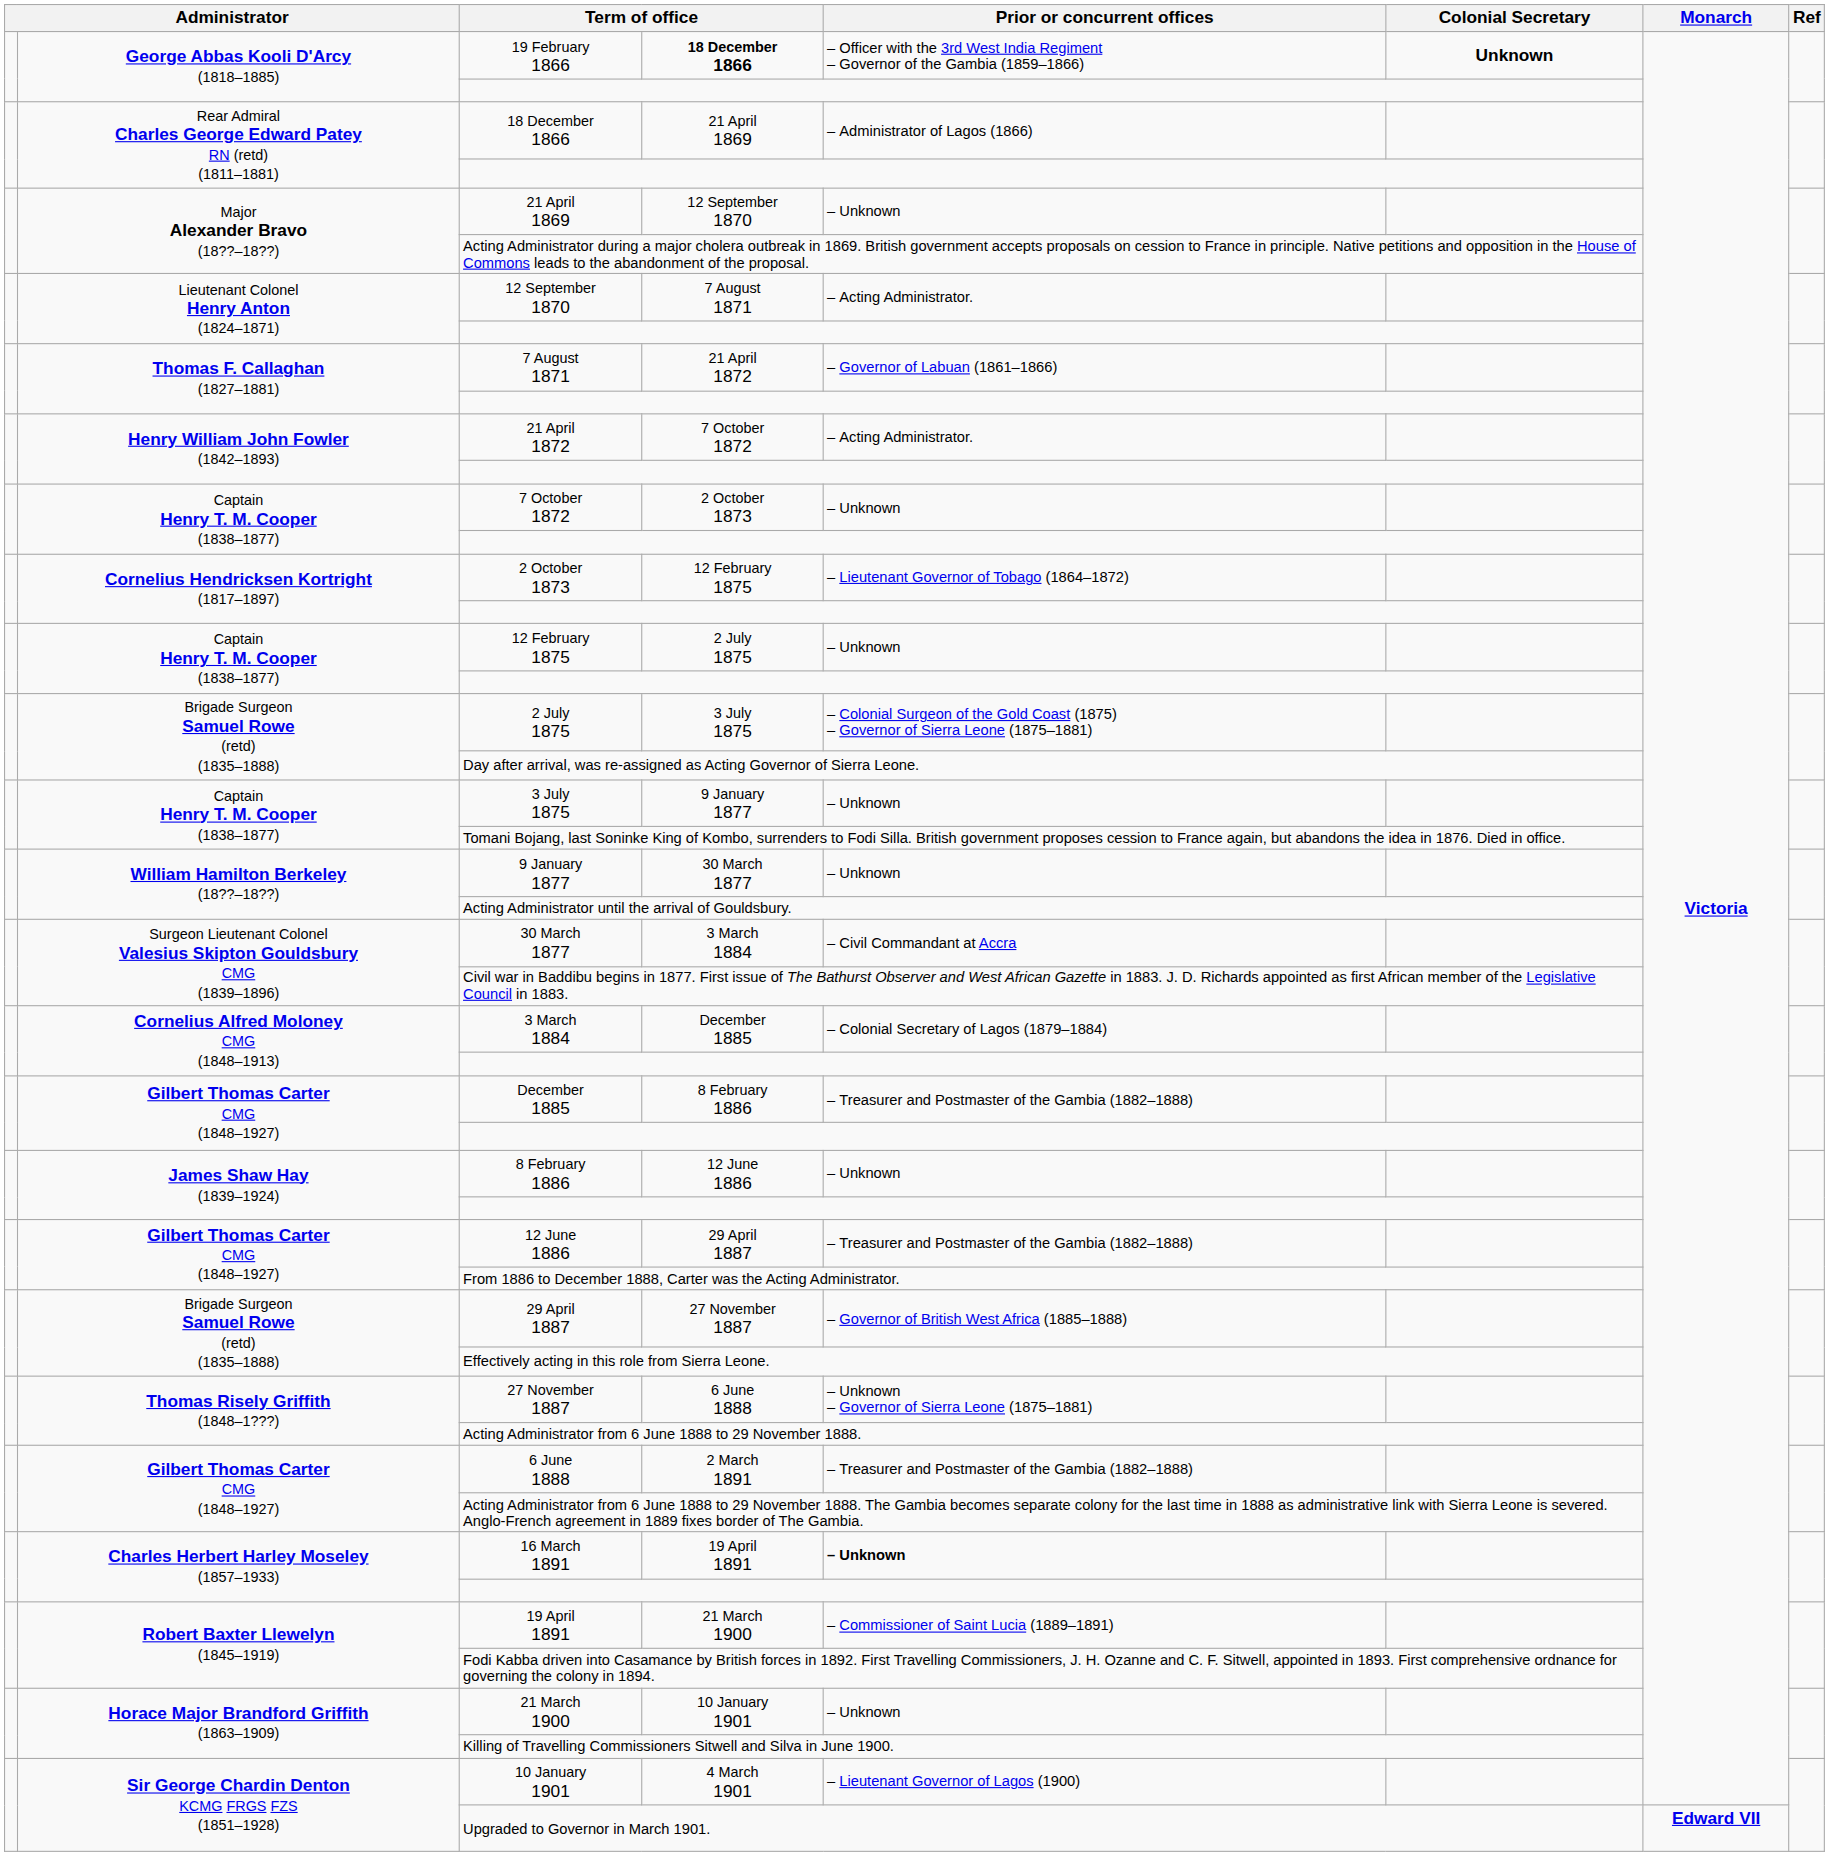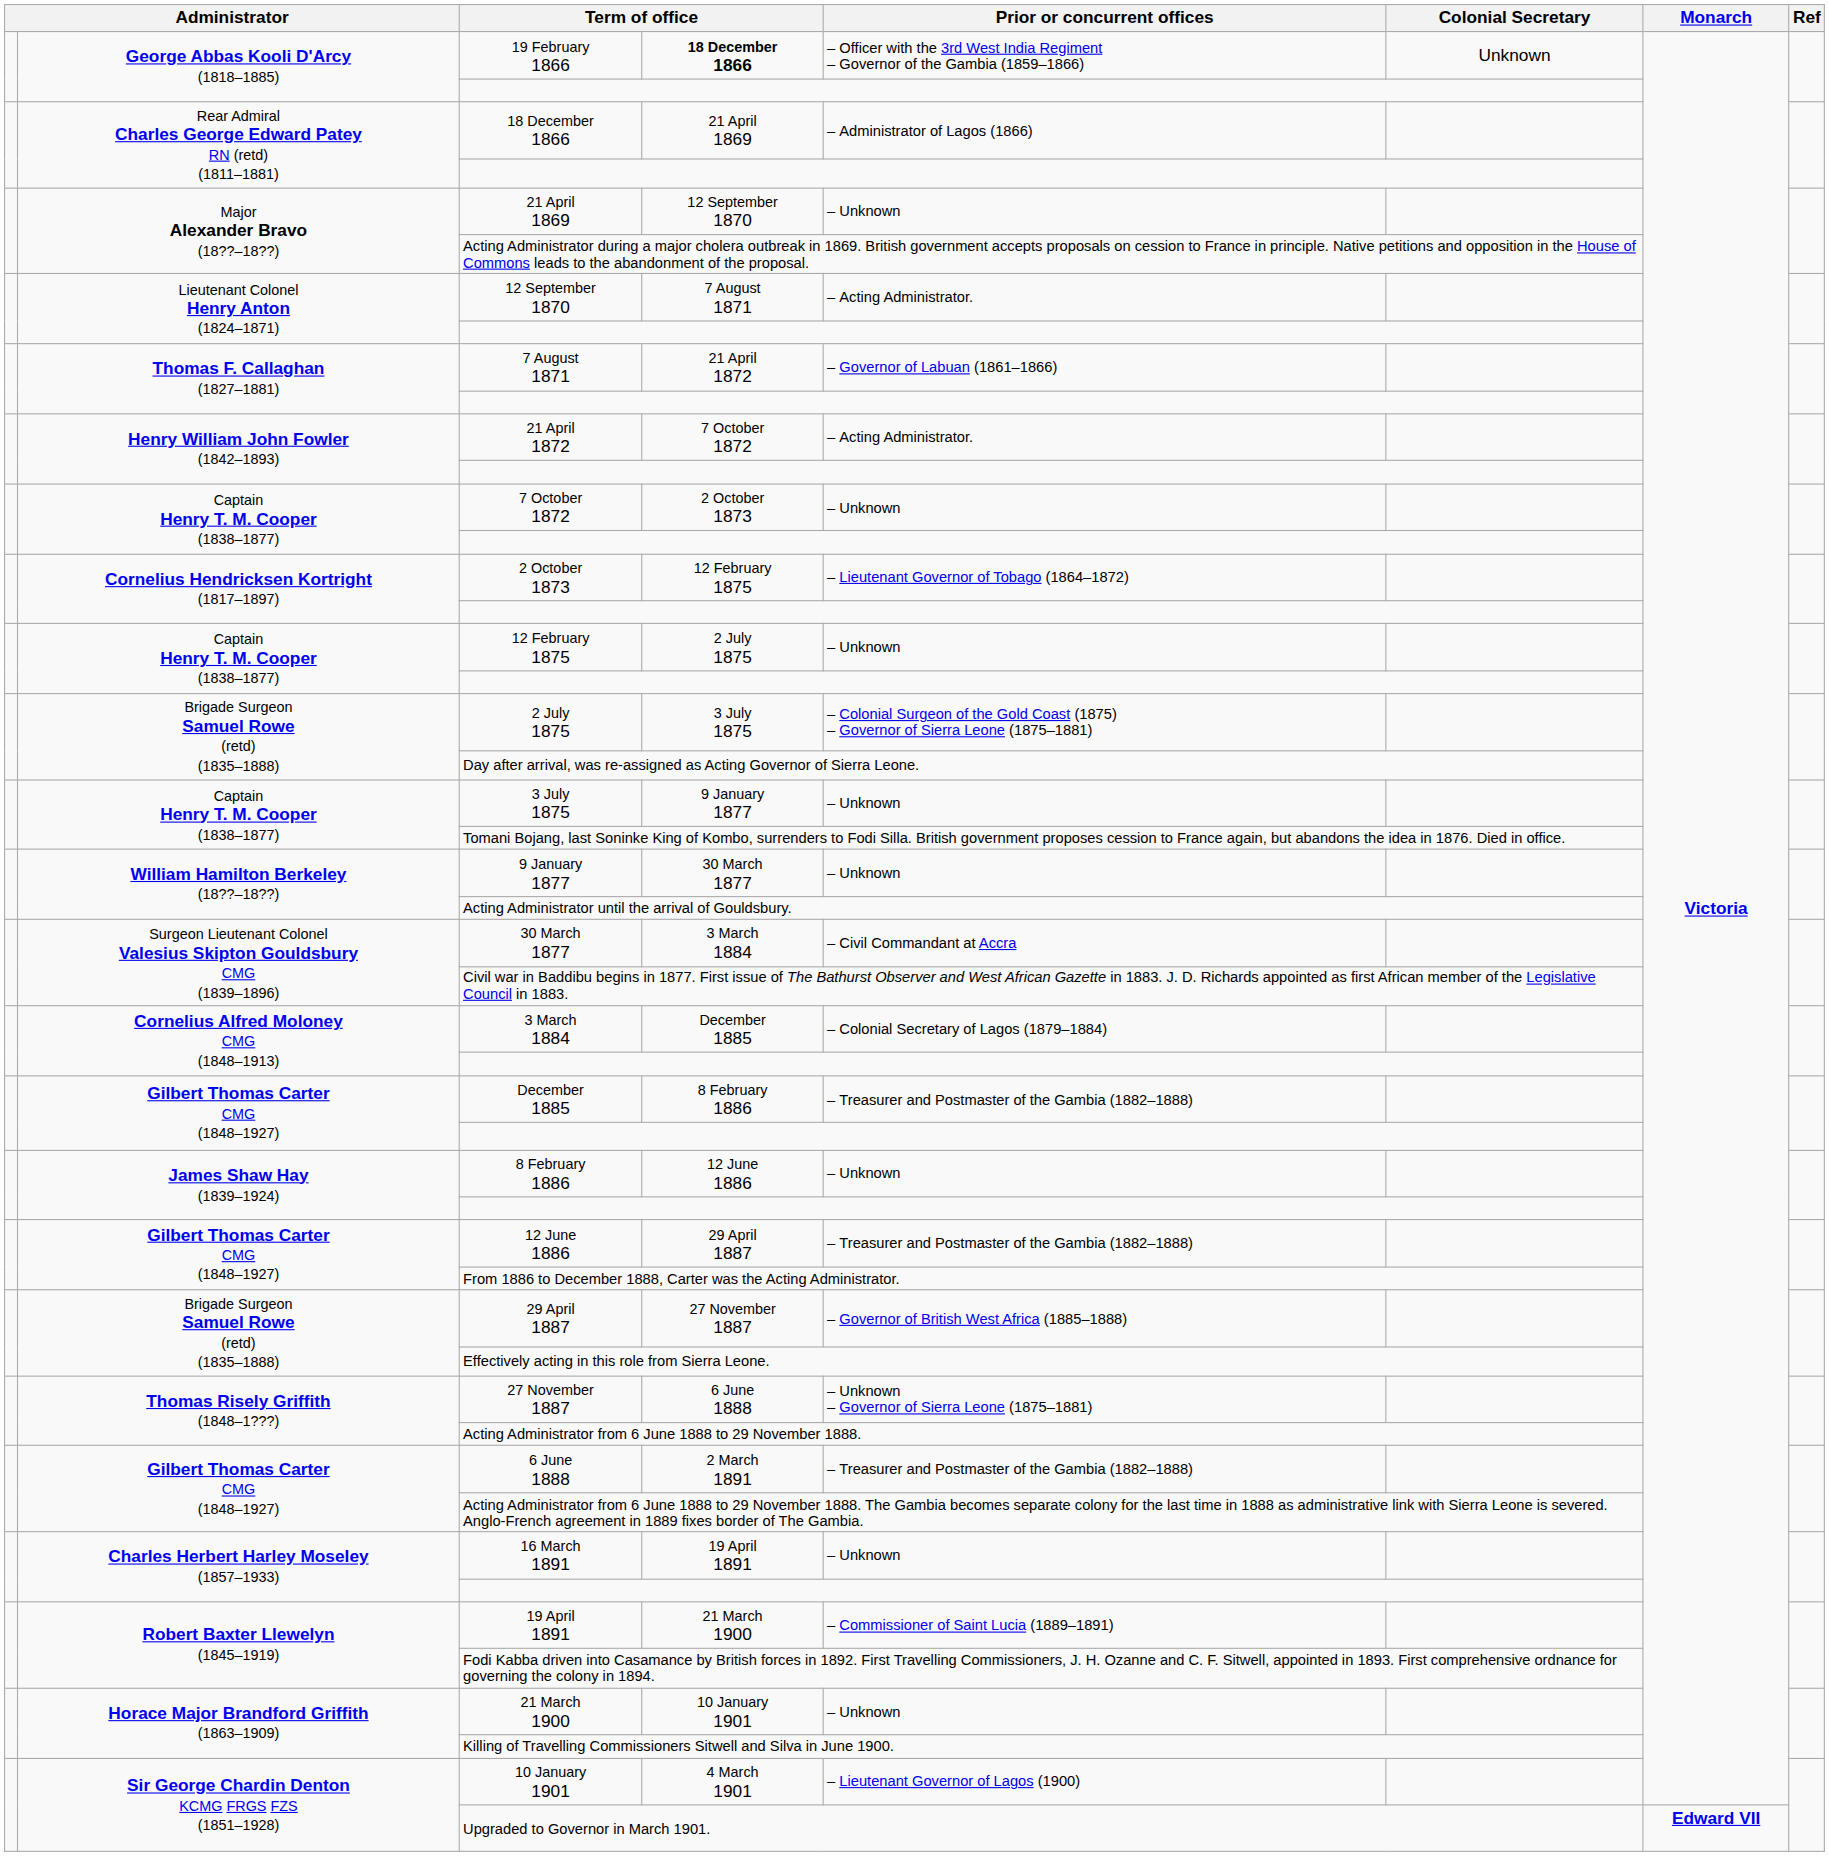(1514, 55) bold -> (1514, 55) normal
(866, 1555) bold -> (864, 1555) normal
